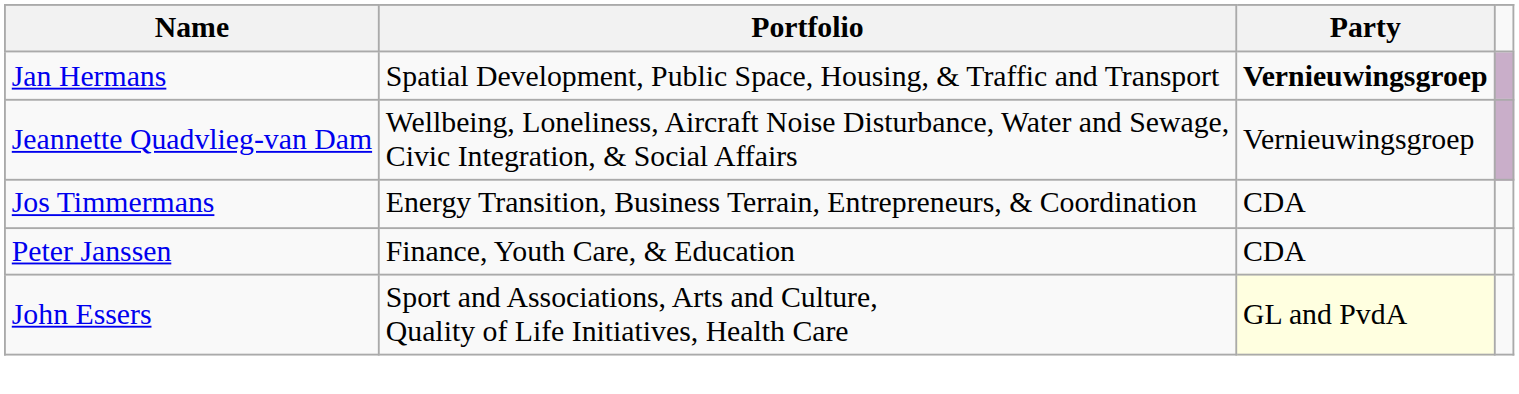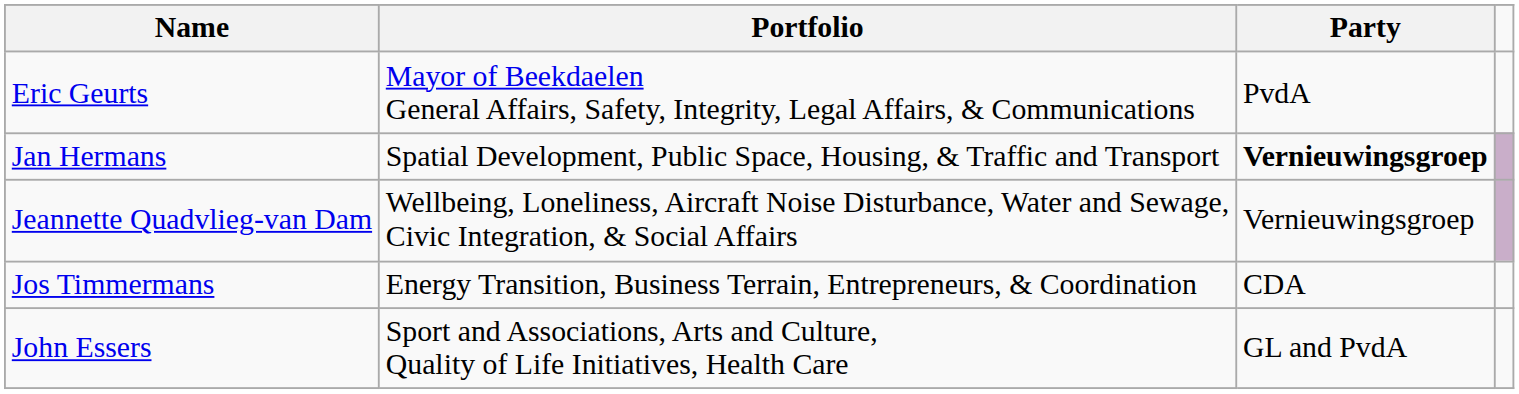+ row: (80, 92)
- row: (92, 250)
(1325, 314) lightyellow background -> (1325, 347) no background
